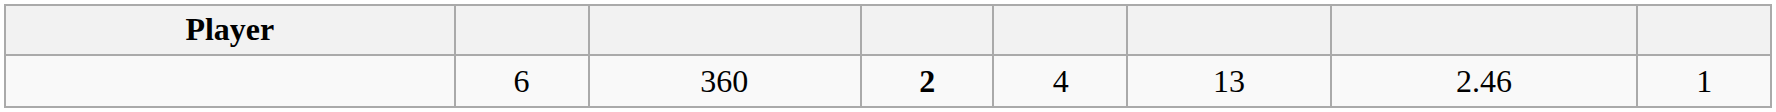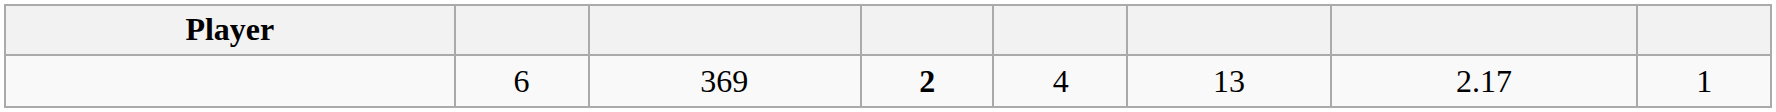(724, 80) 360 -> (724, 80) 369
(1484, 80) 2.46 -> (1484, 80) 2.17
